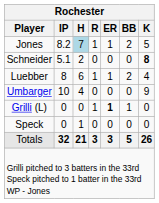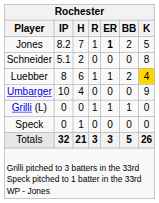(81, 44) lightblue background -> (81, 44) no background
(110, 44) normal -> (110, 44) bold
(147, 60) bold -> (147, 60) normal
(147, 76) no background -> (147, 76) gold background
(110, 108) bold -> (110, 108) normal
